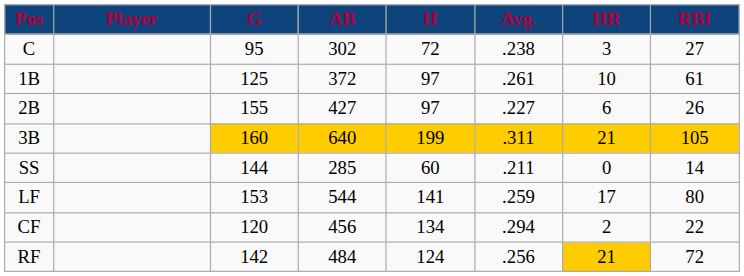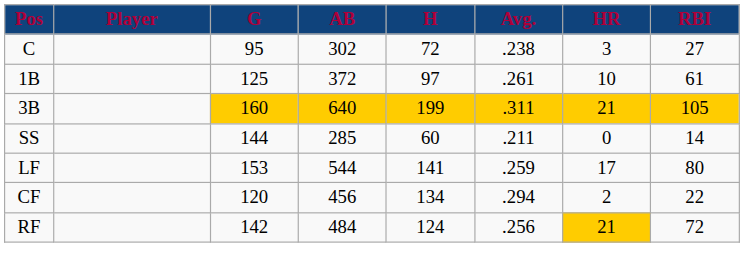- row: (29, 108)
